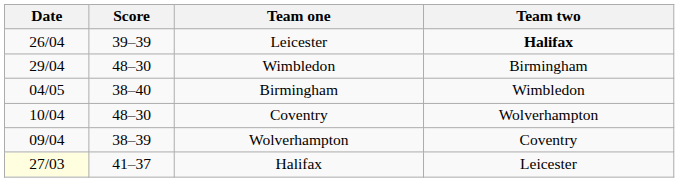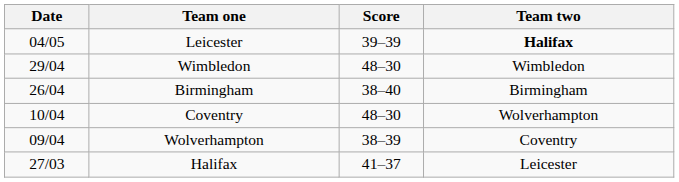columns swapped: (299, 16) <-> (132, 16)
(47, 41) 26/04 -> (47, 41) 04/05
(548, 66) Birmingham -> (548, 66) Wimbledon
(47, 90) 04/05 -> (47, 90) 26/04
(548, 90) Wimbledon -> (548, 90) Birmingham
(47, 164) lightyellow background -> (47, 164) no background
